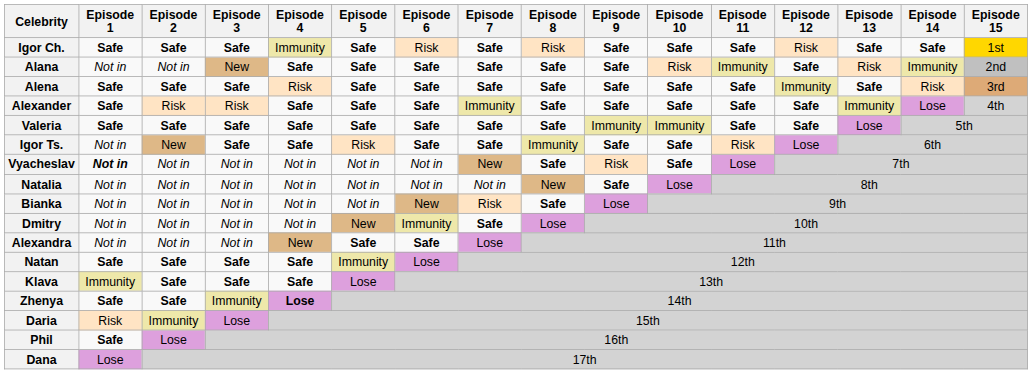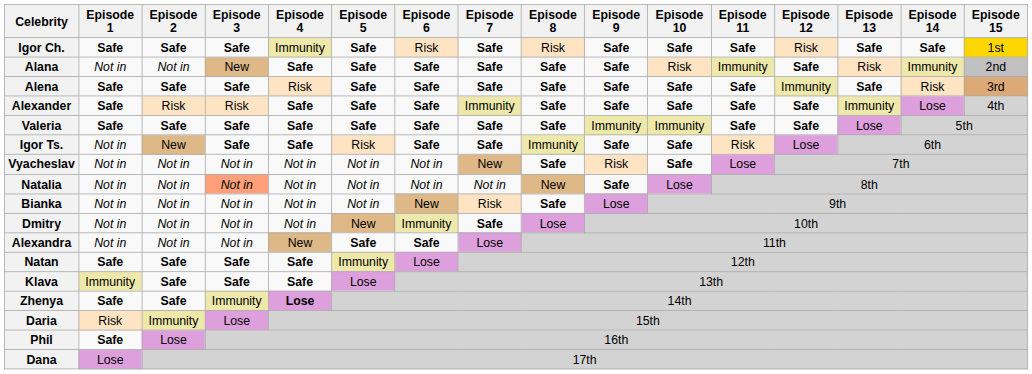(110, 165) bold -> (110, 165) normal
(237, 184) no background -> (237, 184) lightsalmon background
